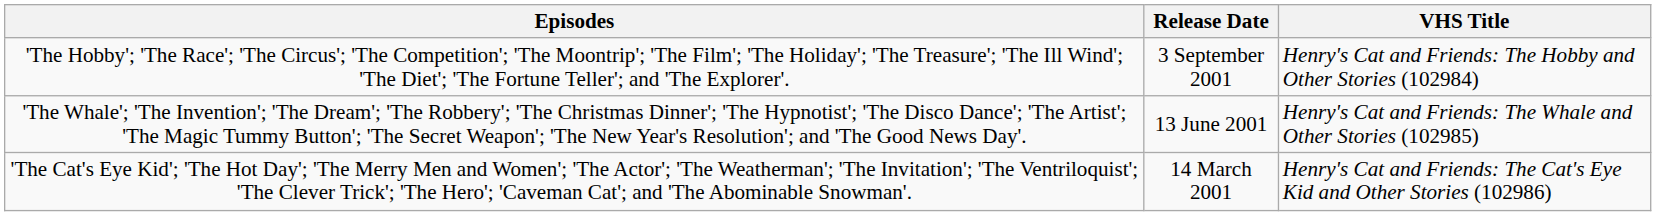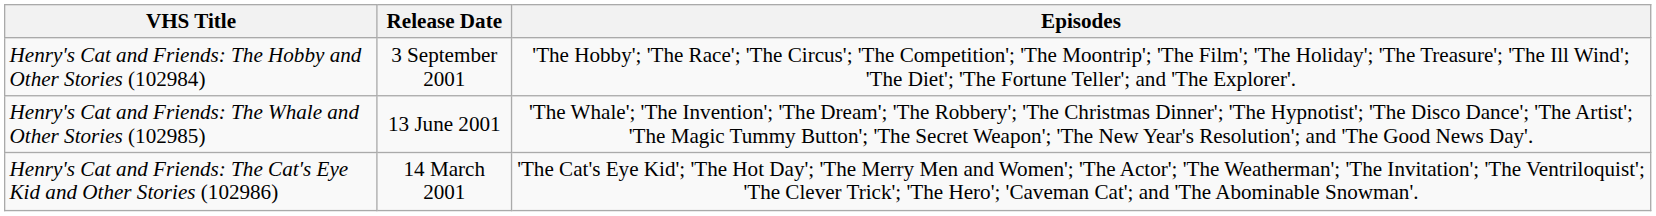columns swapped: (1464, 21) <-> (574, 21)
